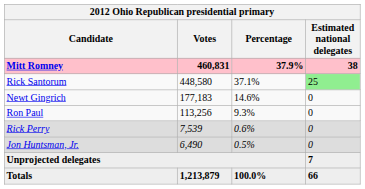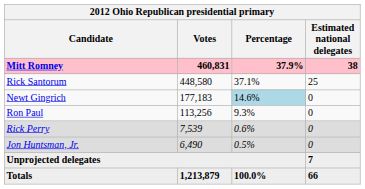(313, 81) lightgreen background -> (313, 81) no background
(247, 97) no background -> (247, 97) lightblue background
